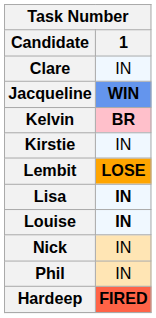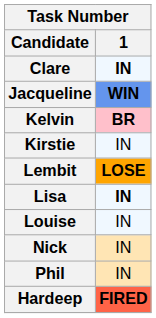(123, 68) normal -> (123, 68) bold
(123, 222) bold -> (123, 222) normal
